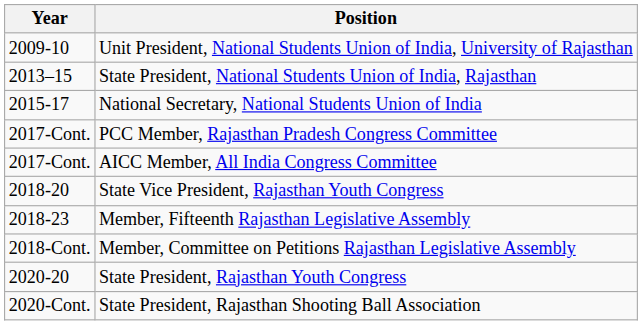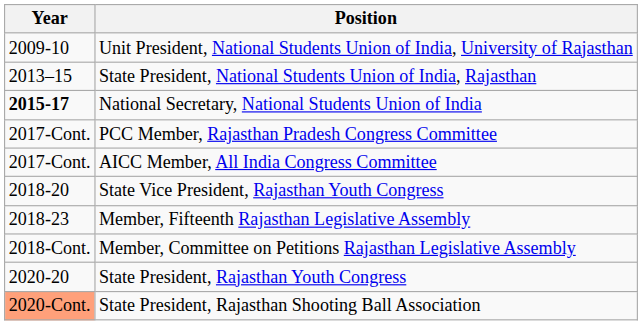(39, 104) normal -> (39, 104) bold
(50, 305) no background -> (50, 305) lightsalmon background
